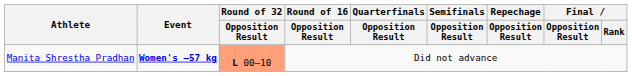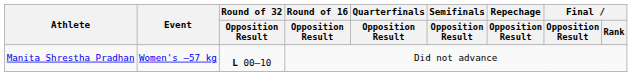(178, 58) bold -> (178, 58) normal
(252, 63) lightsalmon background -> (252, 63) no background
